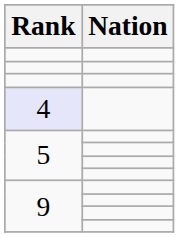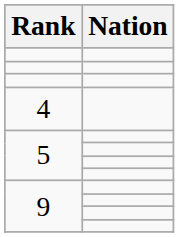(43, 108) lavender background -> (43, 108) no background
